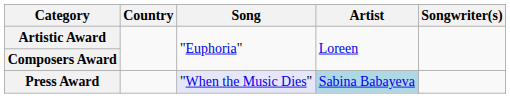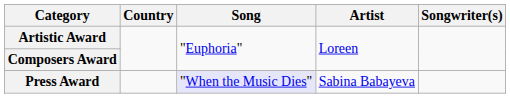(367, 81) lightblue background -> (367, 81) no background
